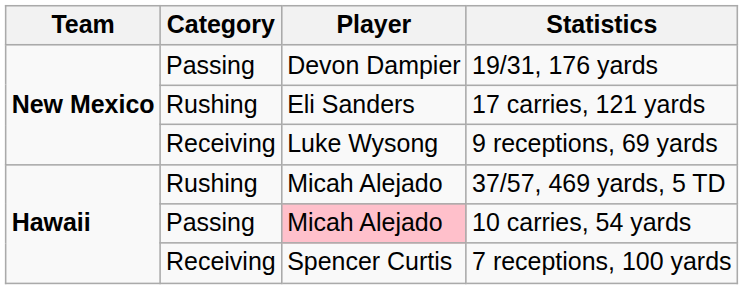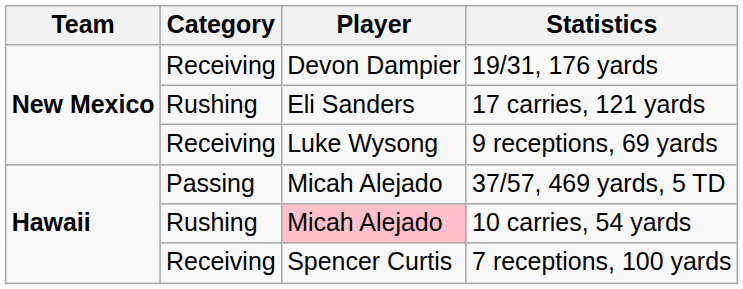(210, 64) Passing -> (221, 64) Receiving
(212, 183) Rushing -> (210, 183) Passing
(210, 223) Passing -> (212, 223) Rushing
